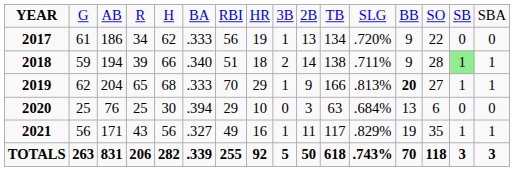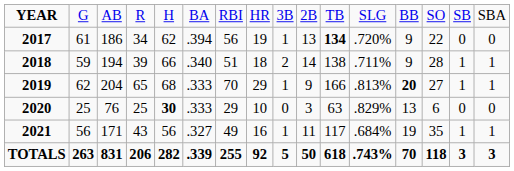(199, 39) .333 -> (199, 39) .394
(335, 39) normal -> (335, 39) bold
(462, 62) lightgreen background -> (462, 62) no background
(169, 108) normal -> (169, 108) bold
(199, 108) .394 -> (199, 108) .333
(373, 108) .684% -> (373, 108) .829%
(373, 131) .829% -> (373, 131) .684%
